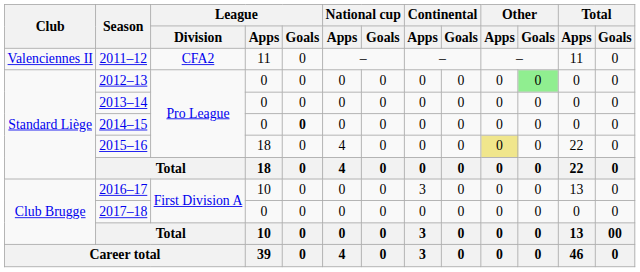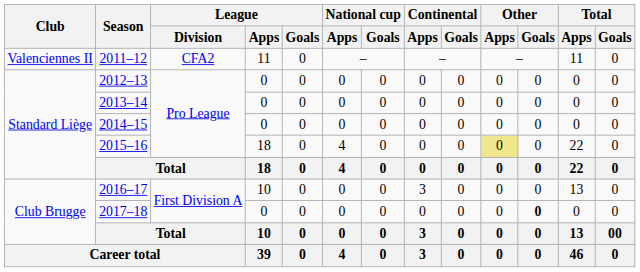(538, 80) lightgreen background -> (538, 80) no background
(302, 124) bold -> (302, 124) normal
(538, 211) normal -> (538, 211) bold
